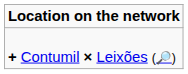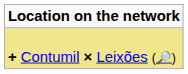(92, 56) no background -> (92, 56) khaki background
